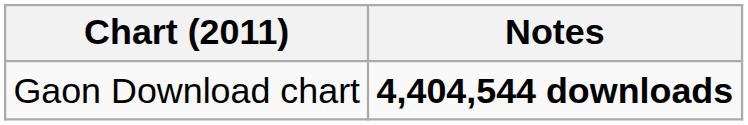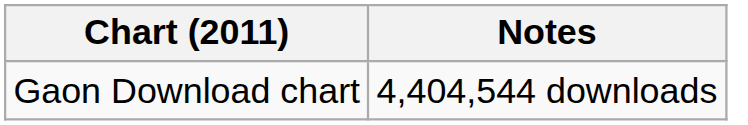(555, 89) bold -> (547, 89) normal
